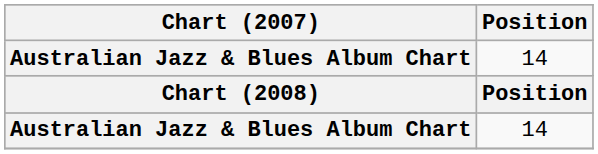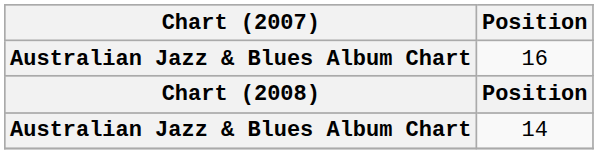(535, 59) 14 -> (535, 59) 16
